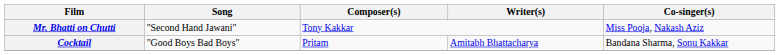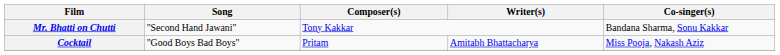(655, 27) Miss Pooja, Nakash Aziz -> (667, 27) Bandana Sharma, Sonu Kakkar
(667, 43) Bandana Sharma, Sonu Kakkar -> (655, 43) Miss Pooja, Nakash Aziz
